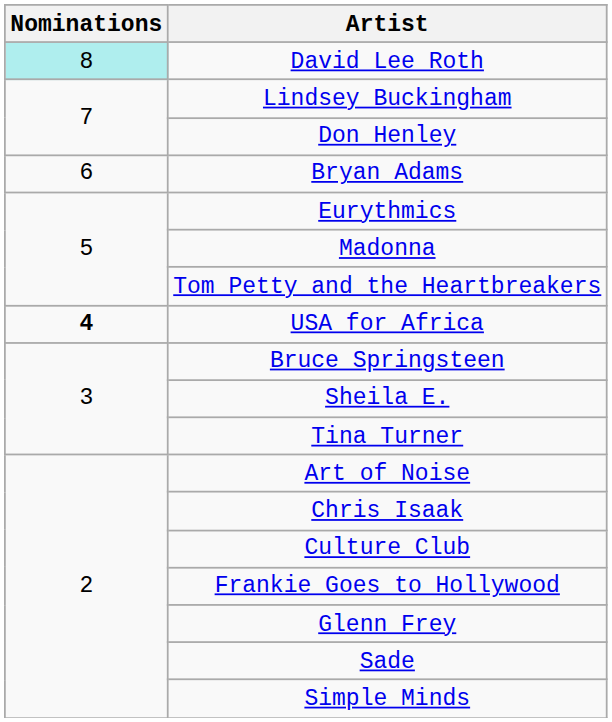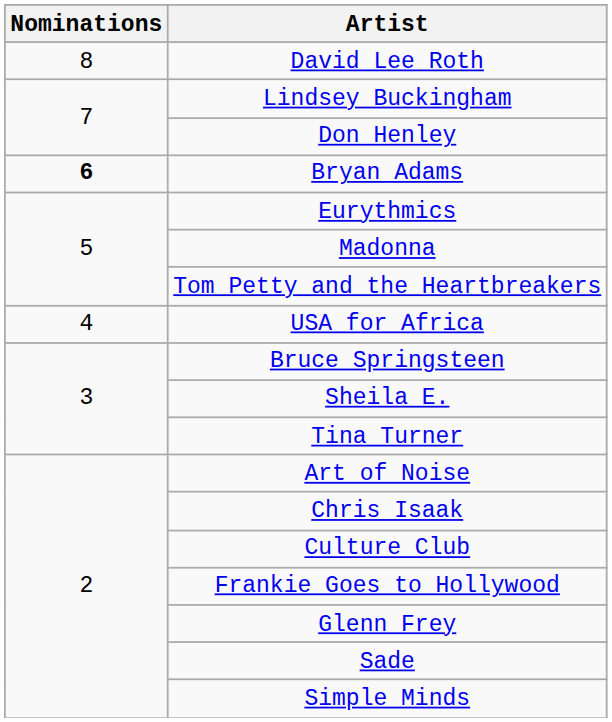(86, 61) paleturquoise background -> (86, 61) no background
(86, 174) normal -> (86, 174) bold
(86, 324) bold -> (86, 324) normal
